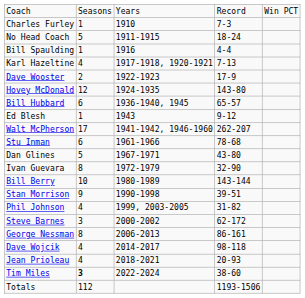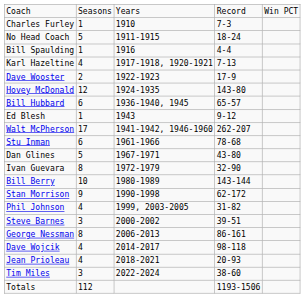(229, 195) 39-51 -> (231, 195) 62-172
(231, 221) 62-172 -> (229, 221) 39-51
(80, 274) bold -> (80, 274) normal
